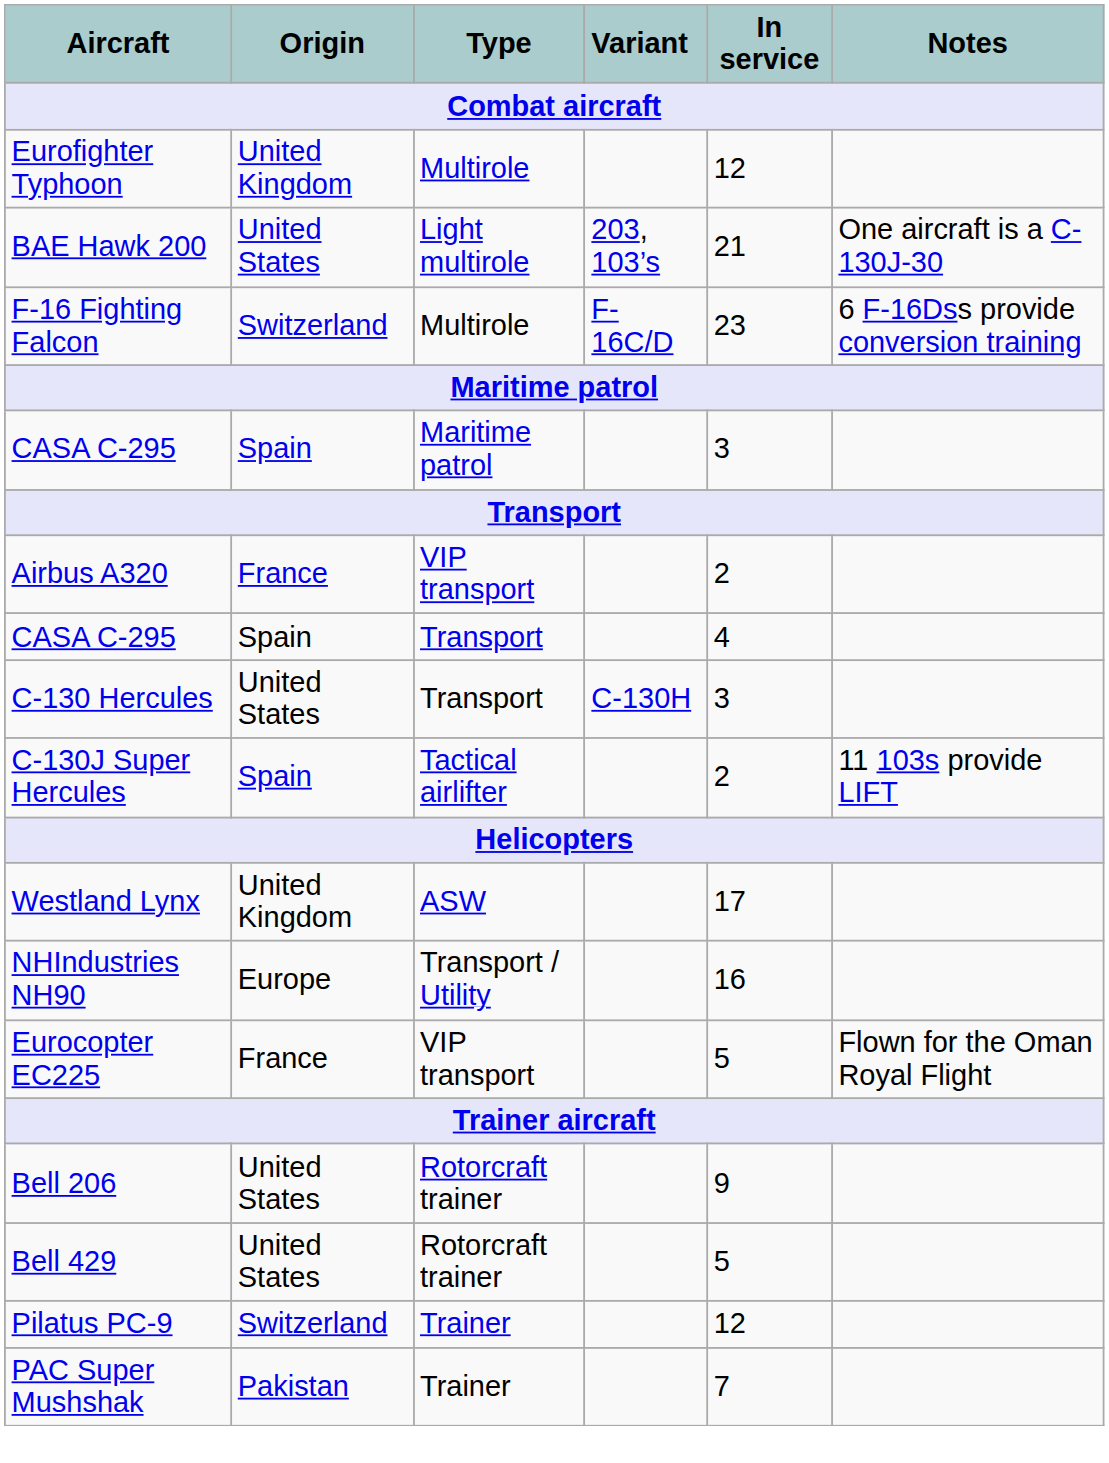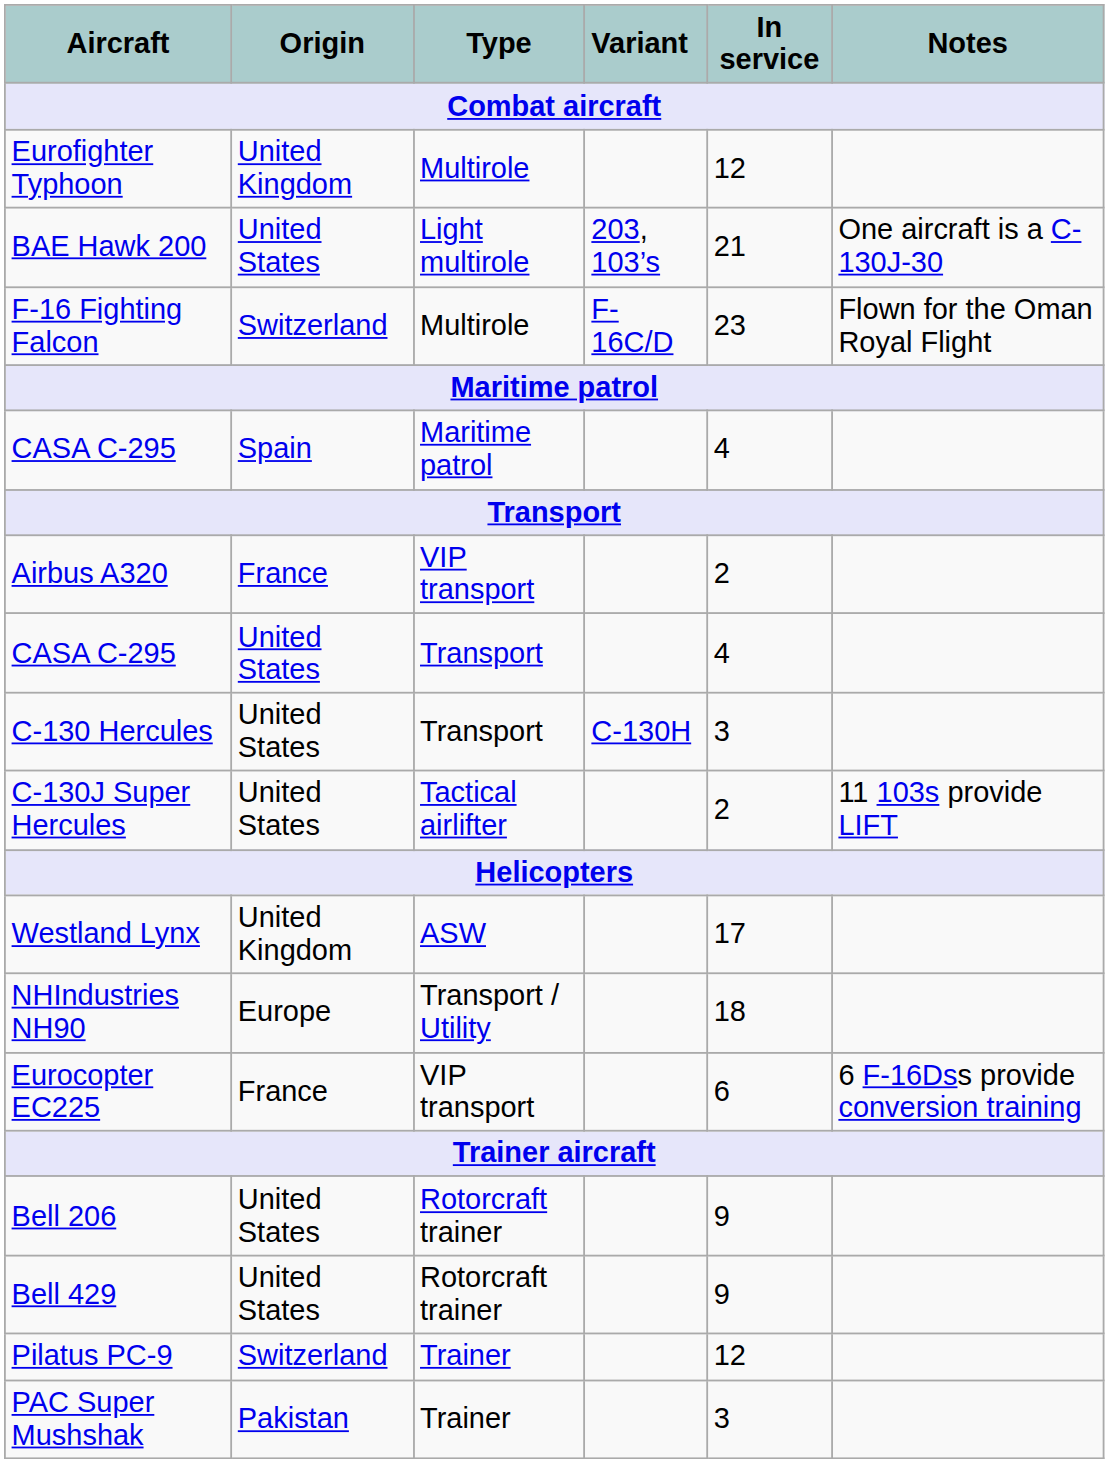(960, 325) 6 F-16Dss provide conversion training -> (966, 325) Flown for the Oman Royal Flight
(722, 449) 3 -> (722, 449) 4
(275, 636) Spain -> (280, 652) United States
(275, 777) Spain -> (280, 809) United States
(730, 979) 16 -> (730, 1012) 18
(722, 1058) 5 -> (722, 1091) 6
(966, 1058) Flown for the Oman Royal Flight -> (960, 1091) 6 F-16Dss provide conversion training
(722, 1261) 5 -> (722, 1294) 9
(722, 1385) 7 -> (722, 1418) 3
